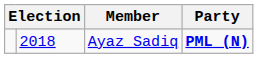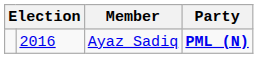(38, 41) 2018 -> (38, 41) 2016
